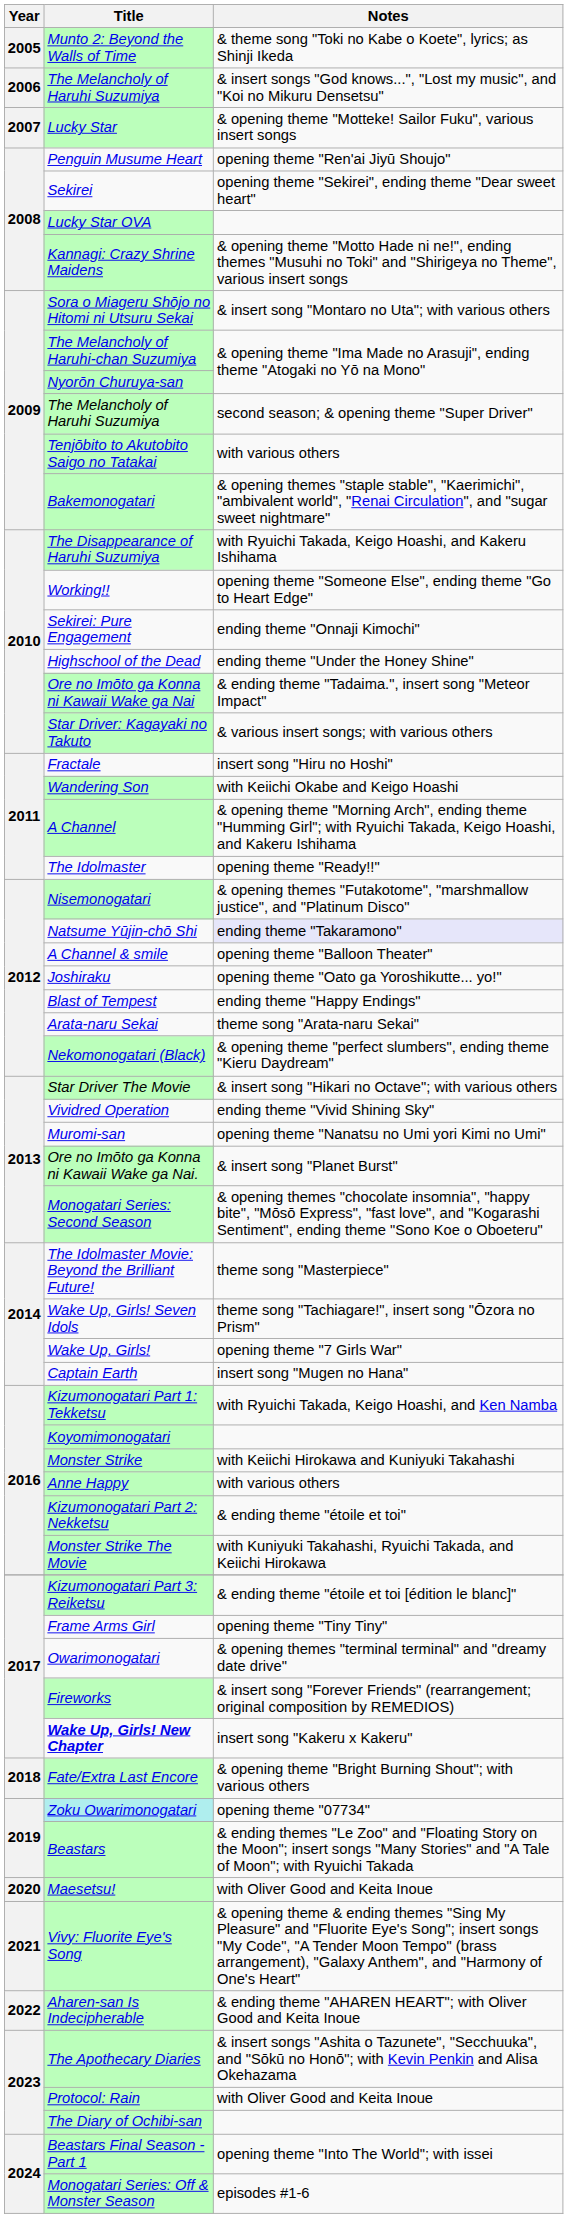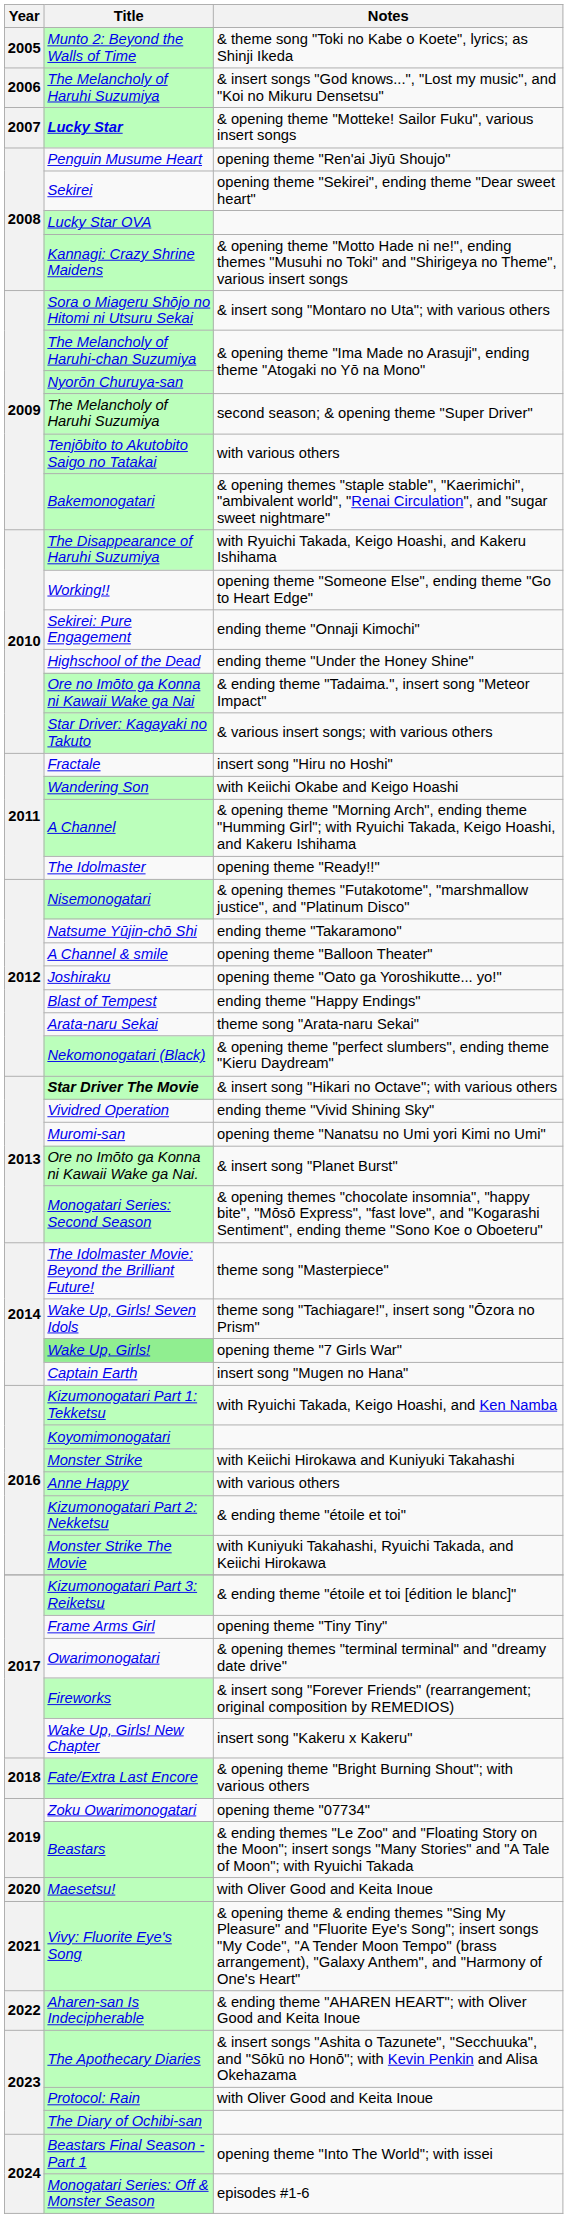(82, 127) normal -> (85, 127) bold
(309, 930) lavender background -> (309, 930) no background
(119, 1087) normal -> (123, 1087) bold
(99, 1350) no background -> (99, 1350) lightgreen background
(119, 1738) bold -> (116, 1738) normal
(122, 1809) paleturquoise background -> (122, 1809) no background
